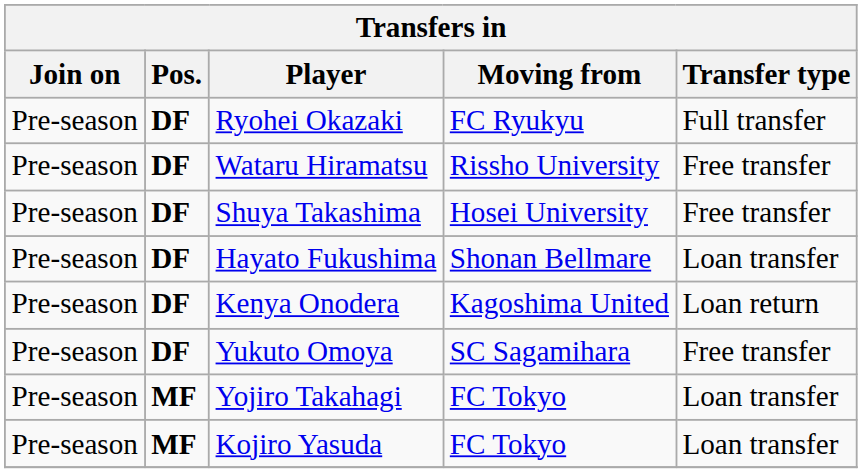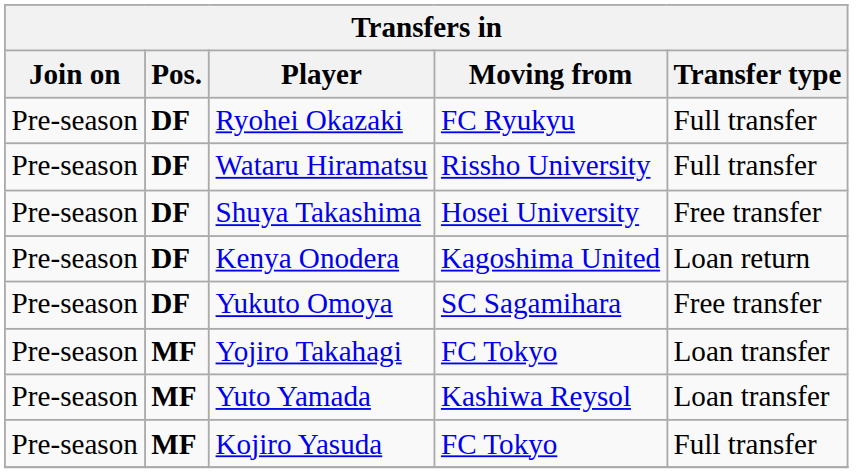(756, 166) Free transfer -> (745, 166) Full transfer
- row: (326, 258)
+ row: (293, 397)
(760, 443) Loan transfer -> (745, 443) Full transfer
